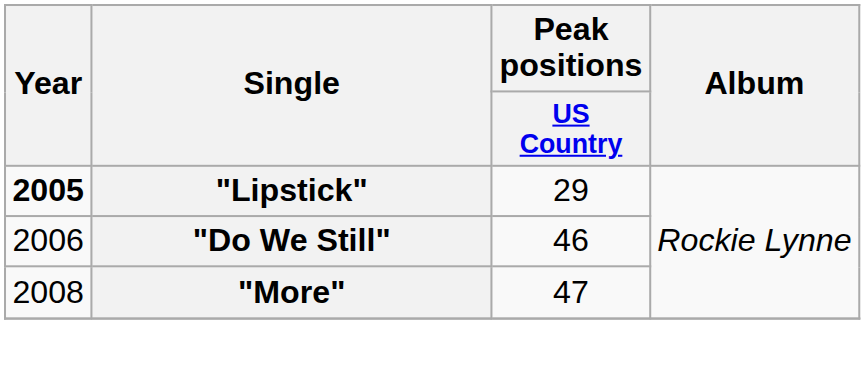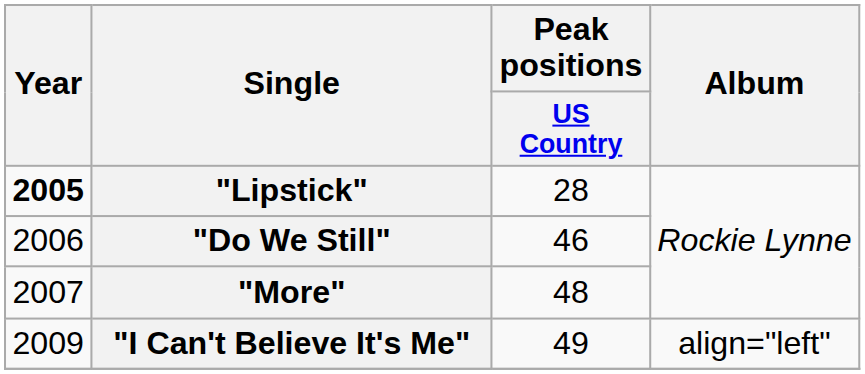(571, 190) 29 -> (571, 190) 28
(48, 292) 2008 -> (48, 292) 2007
(571, 292) 47 -> (571, 292) 48
+ row: (292, 343)
